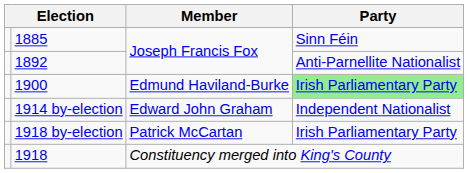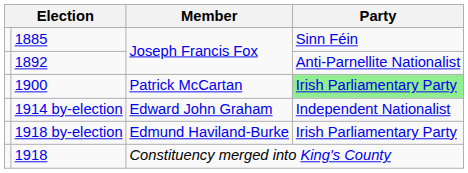(209, 86) Edmund Haviland-Burke -> (186, 86) Patrick McCartan
(186, 132) Patrick McCartan -> (209, 132) Edmund Haviland-Burke
